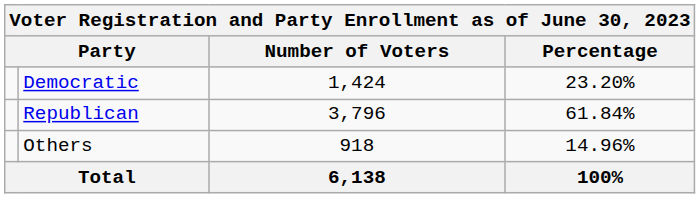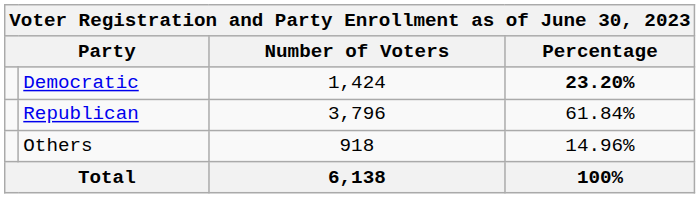(600, 83) normal -> (600, 83) bold
